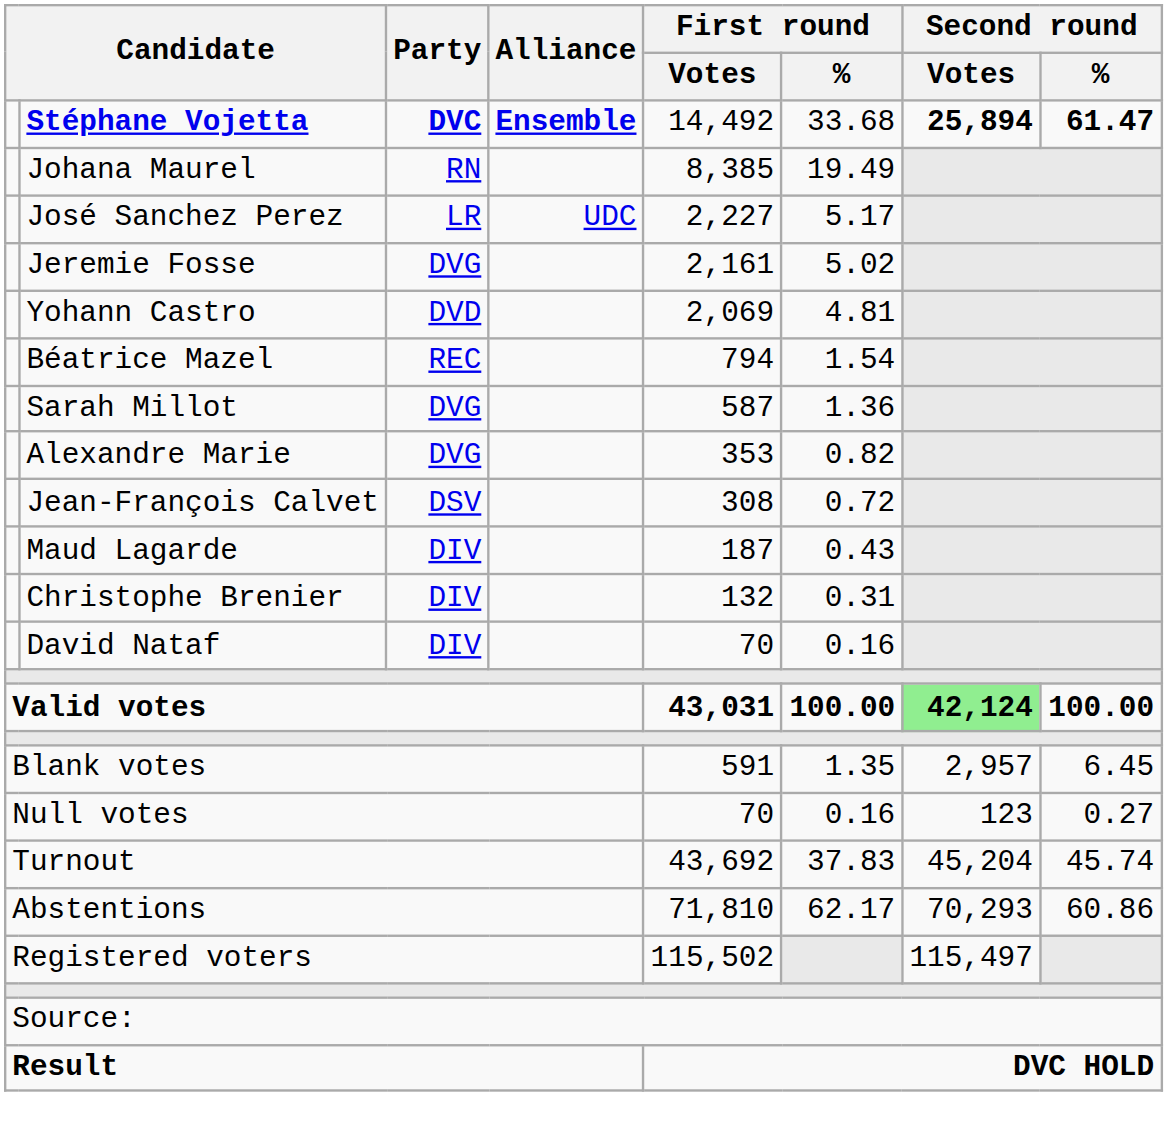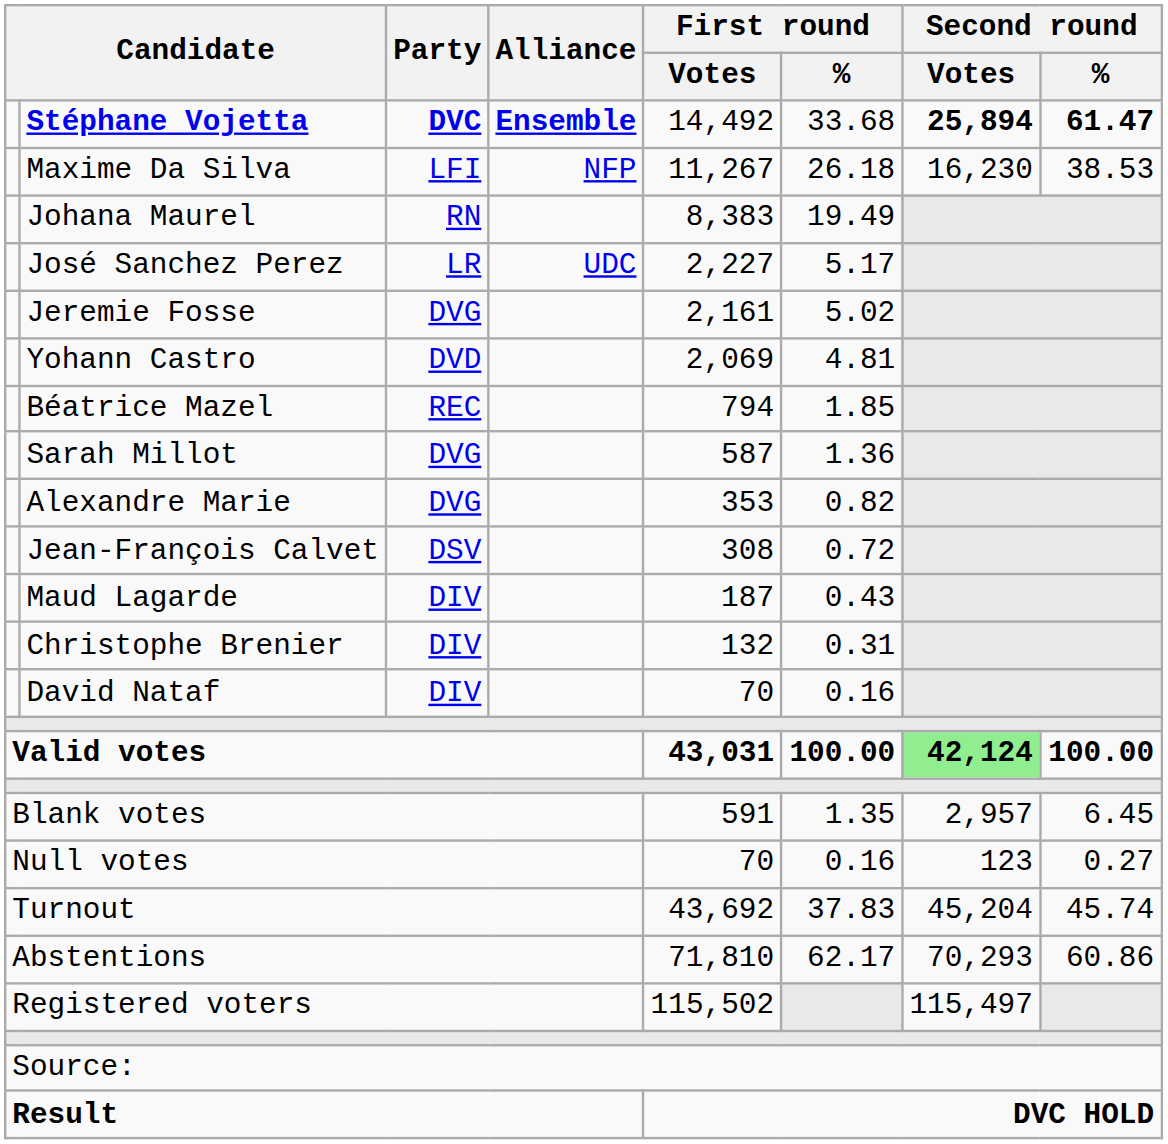+ row: (159, 172)
(730, 172) 8,385 -> (730, 219) 8,383
(860, 361) 1.54 -> (860, 409) 1.85
